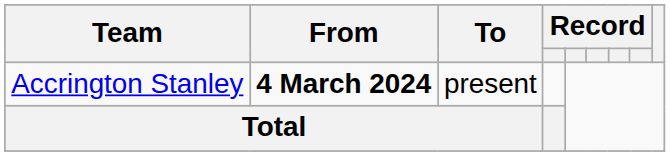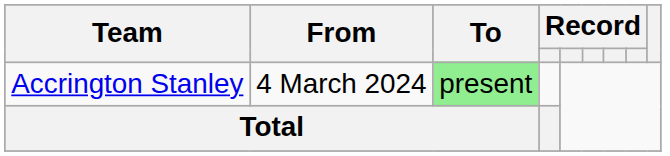(344, 83) bold -> (341, 83) normal
(490, 83) no background -> (486, 83) lightgreen background
